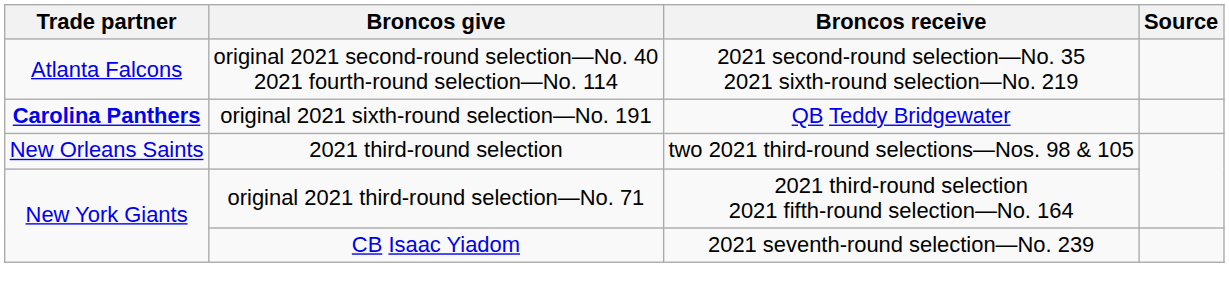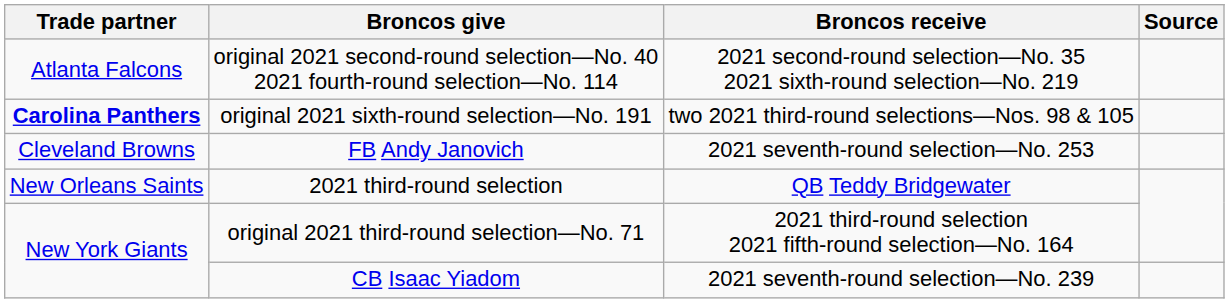(901, 116) QB Teddy Bridgewater -> (901, 116) two 2021 third-round selections—Nos. 98 & 105
+ row: (436, 150)
(901, 150) two 2021 third-round selections—Nos. 98 & 105 -> (901, 185) QB Teddy Bridgewater
